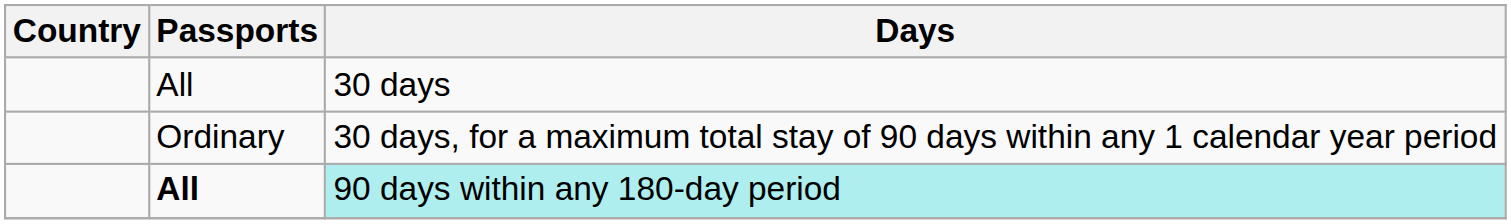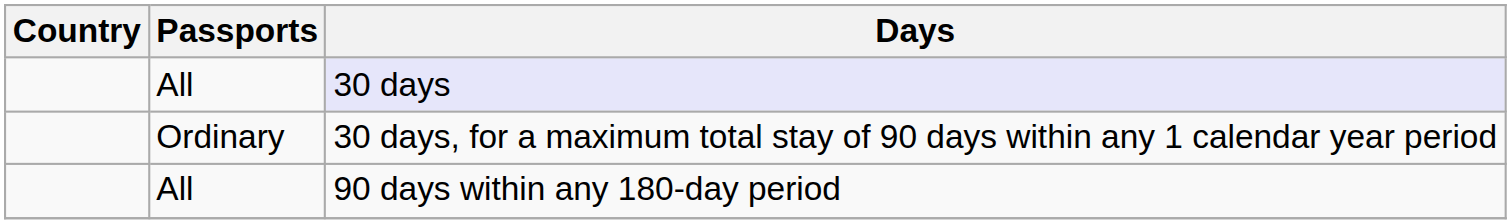(392, 84) no background -> (392, 84) lavender background
(178, 190) bold -> (175, 190) normal
(587, 190) paleturquoise background -> (587, 190) no background
